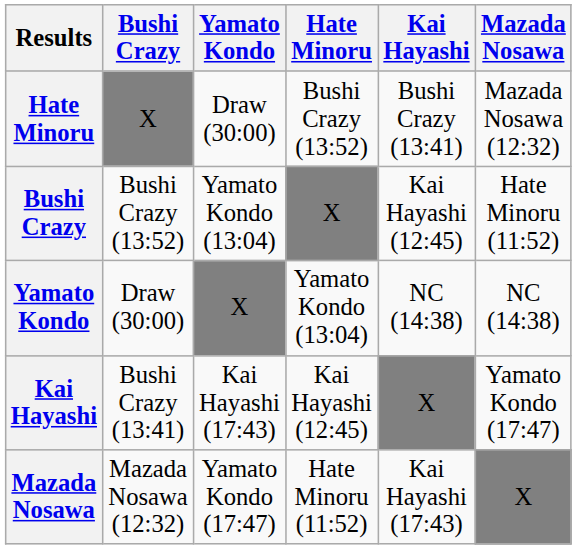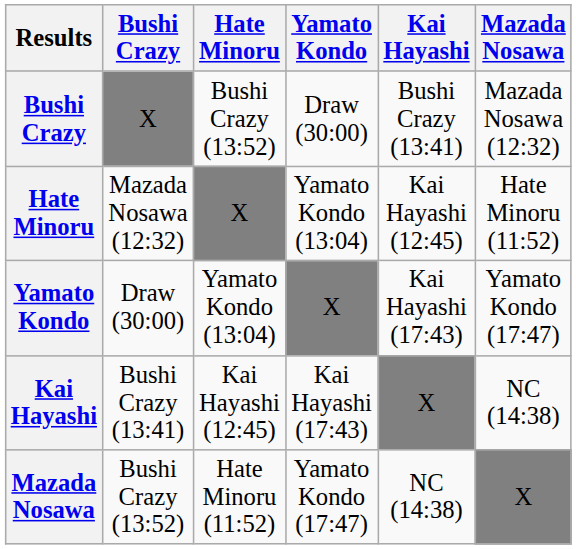columns swapped: (332, 37) <-> (239, 37)
(54, 118) Hate Minoru -> (54, 118) Bushi Crazy
(54, 213) Bushi Crazy -> (54, 213) Hate Minoru
(148, 213) Bushi Crazy (13:52) -> (148, 213) Mazada Nosawa (12:32)
(426, 307) NC (14:38) -> (426, 307) Kai Hayashi (17:43)
(523, 307) NC (14:38) -> (523, 307) Yamato Kondo (17:47)
(523, 402) Yamato Kondo (17:47) -> (523, 402) NC (14:38)
(148, 496) Mazada Nosawa (12:32) -> (148, 496) Bushi Crazy (13:52)
(426, 496) Kai Hayashi (17:43) -> (426, 496) NC (14:38)
